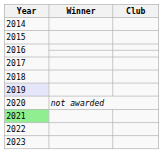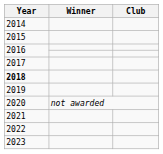(16, 77) normal -> (16, 77) bold
(16, 90) lavender background -> (16, 90) no background
(16, 116) lightgreen background -> (16, 116) no background
